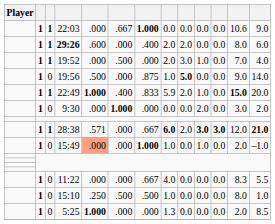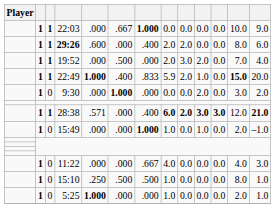(238, 28) 10.6 -> (238, 28) 10.0
(203, 60) 1.0 -> (203, 60) 2.0
- row: (50, 76)
(150, 129) .667 -> (150, 113) .400
(186, 129) normal -> (186, 113) bold
(97, 145) lightsalmon background -> (97, 129) no background
(241, 179) 8.3 -> (241, 163) 4.0
(262, 179) 5.5 -> (262, 163) 3.0
(169, 211) 1.3 -> (169, 195) 1.0
(262, 211) 8.5 -> (262, 195) 1.0
